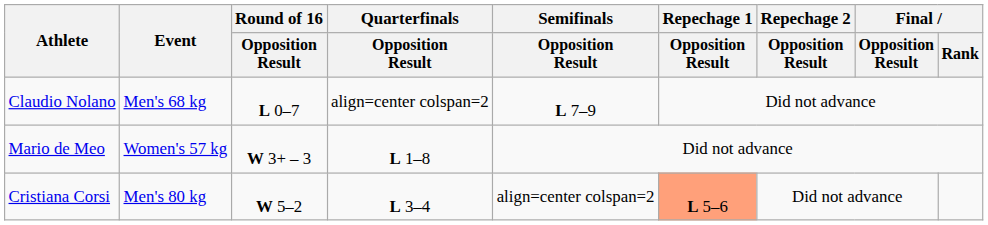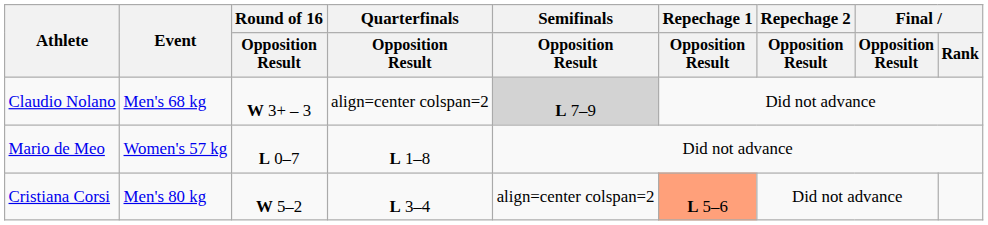(279, 111) L 0–7 -> (279, 111) W 3+ – 3
(576, 111) no background -> (576, 111) lightgrey background
(279, 159) W 3+ – 3 -> (279, 159) L 0–7
